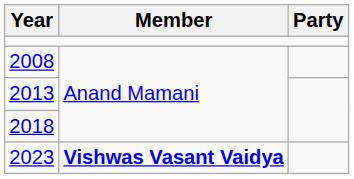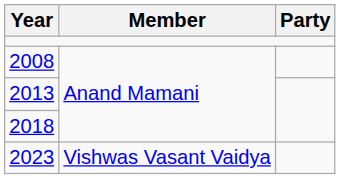(174, 157) bold -> (167, 157) normal
